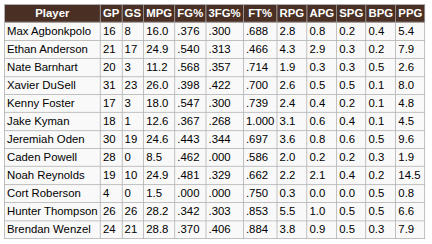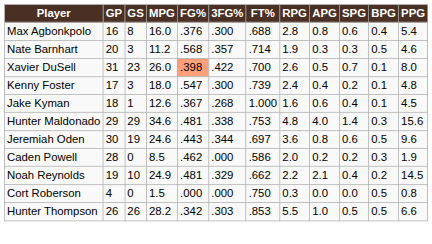(347, 31) 0.2 -> (350, 31) 0.6
- row: (47, 49)
(406, 67) 2.6 -> (409, 49) 4.6
(188, 85) no background -> (191, 67) lightsalmon background
(347, 85) 0.5 -> (350, 67) 0.7
(287, 121) 3.1 -> (290, 103) 1.6
+ row: (54, 121)
- row: (49, 229)
